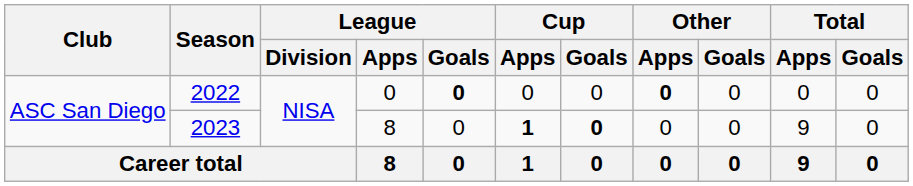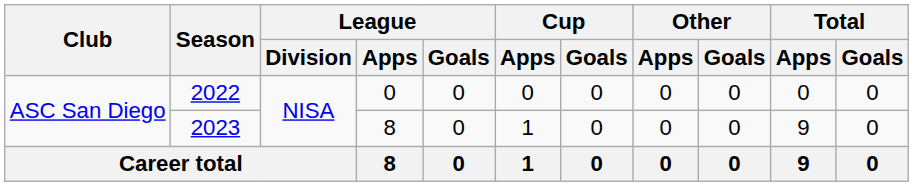(459, 92) bold -> (459, 92) normal
(666, 92) bold -> (666, 92) normal
(528, 127) bold -> (528, 127) normal
(597, 127) bold -> (597, 127) normal
